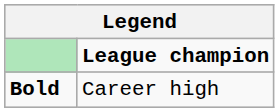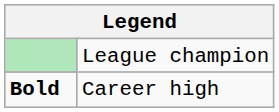(176, 56) bold -> (176, 56) normal
